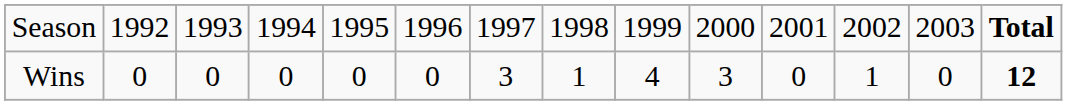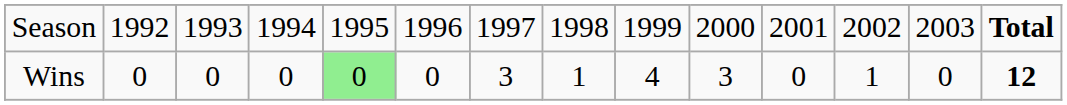(359, 75) no background -> (359, 75) lightgreen background
